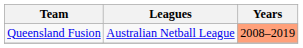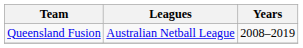(268, 33) lightsalmon background -> (268, 33) no background
